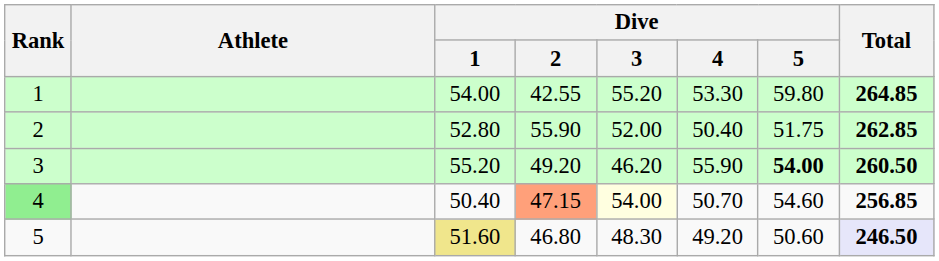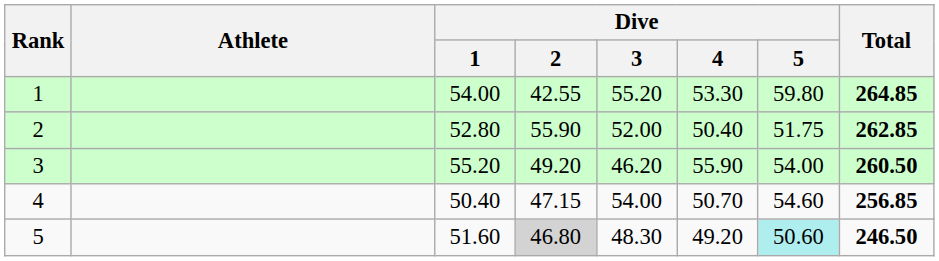(798, 165) bold -> (798, 165) normal
(38, 201) lightgreen background -> (38, 201) no background
(556, 201) lightsalmon background -> (556, 201) no background
(637, 201) lightyellow background -> (637, 201) no background
(475, 237) khaki background -> (475, 237) no background
(556, 237) no background -> (556, 237) lightgrey background
(798, 237) no background -> (798, 237) paleturquoise background
(886, 237) lavender background -> (886, 237) no background
